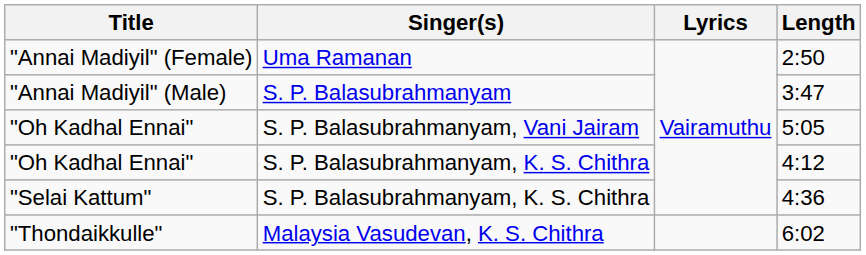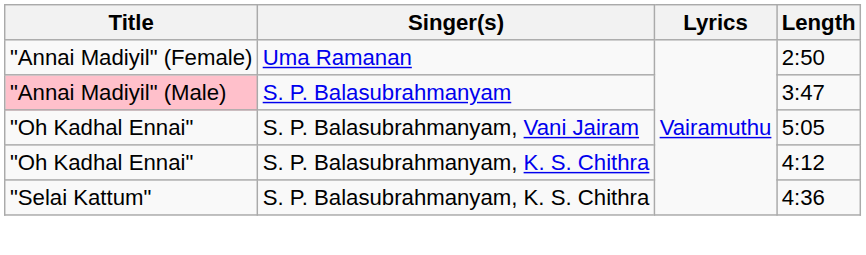(118, 93) no background -> (118, 93) pink background
- row: (803, 233)
